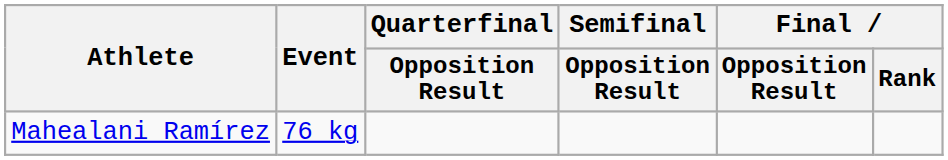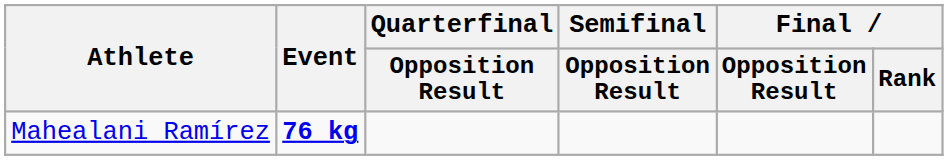(320, 133) normal -> (320, 133) bold
